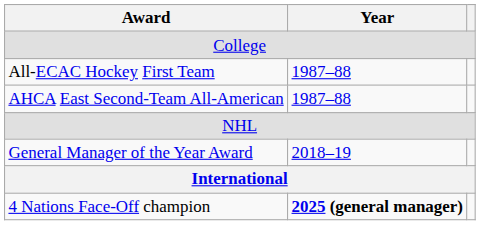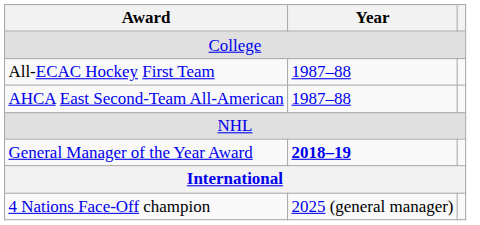(321, 152) normal -> (321, 152) bold
(377, 206) bold -> (373, 206) normal
